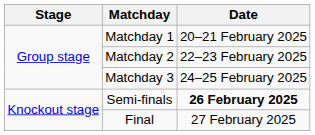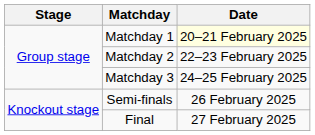(243, 36) no background -> (243, 36) lightyellow background
(243, 99) bold -> (243, 99) normal
